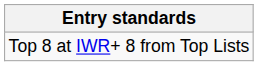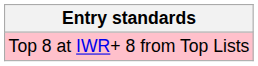(129, 46) no background -> (129, 46) pink background
